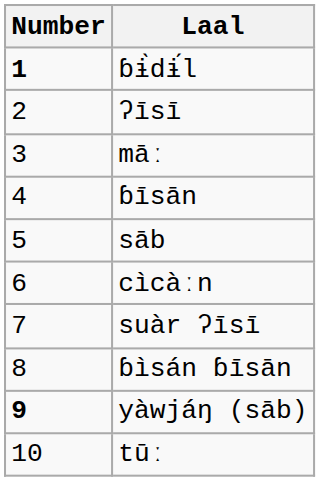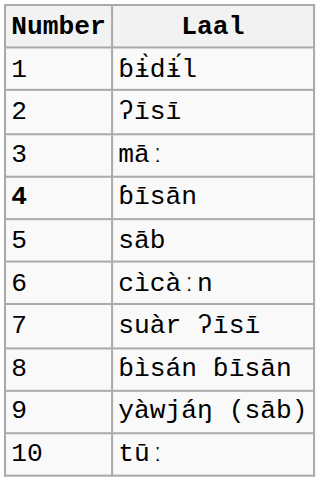(19, 69) bold -> (19, 69) normal
(19, 198) normal -> (19, 198) bold
(19, 412) bold -> (19, 412) normal
